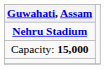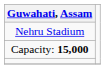(50, 31) bold -> (50, 31) normal
